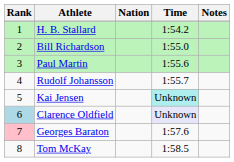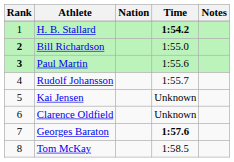(175, 30) normal -> (175, 30) bold
(19, 47) normal -> (19, 47) bold
(19, 64) normal -> (19, 64) bold
(175, 98) paleturquoise background -> (175, 98) no background
(19, 115) lightblue background -> (19, 115) no background
(175, 115) lavender background -> (175, 115) no background
(19, 132) pink background -> (19, 132) no background
(175, 132) normal -> (175, 132) bold
